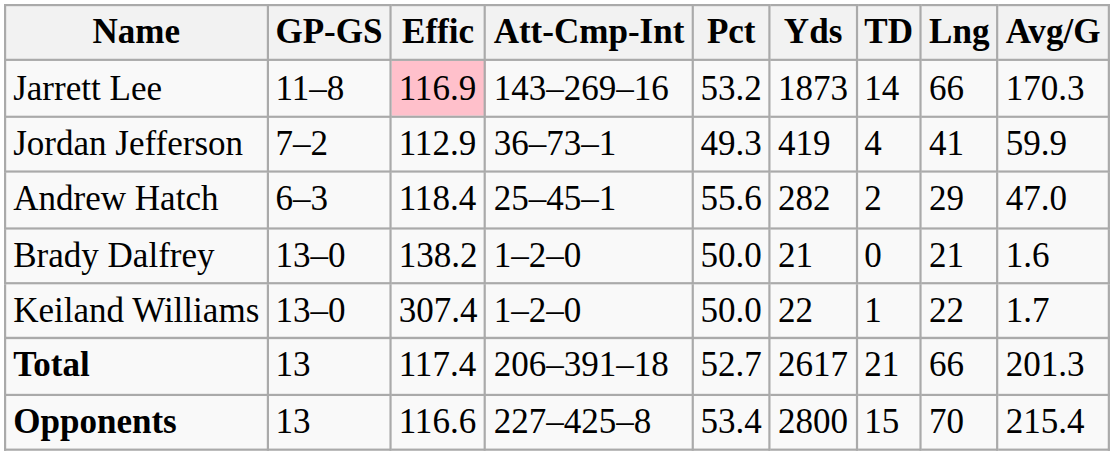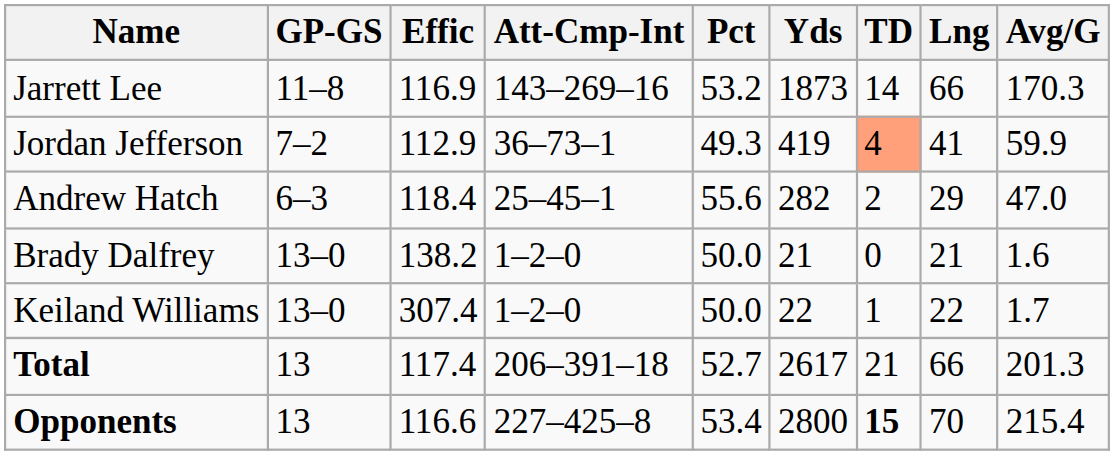(437, 87) pink background -> (437, 87) no background
(873, 143) no background -> (873, 143) lightsalmon background
(882, 421) normal -> (882, 421) bold
